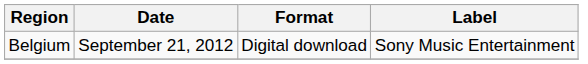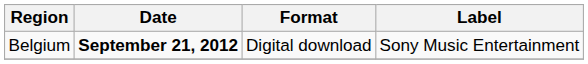(156, 45) normal -> (158, 45) bold
